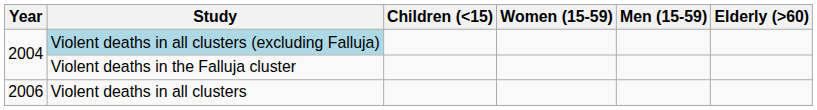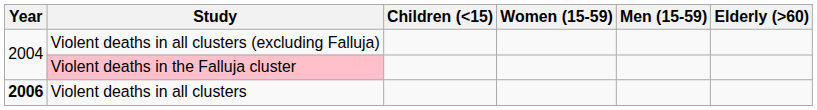(215, 42) lightblue background -> (215, 42) no background
(173, 67) no background -> (173, 67) pink background
(26, 92) normal -> (26, 92) bold
